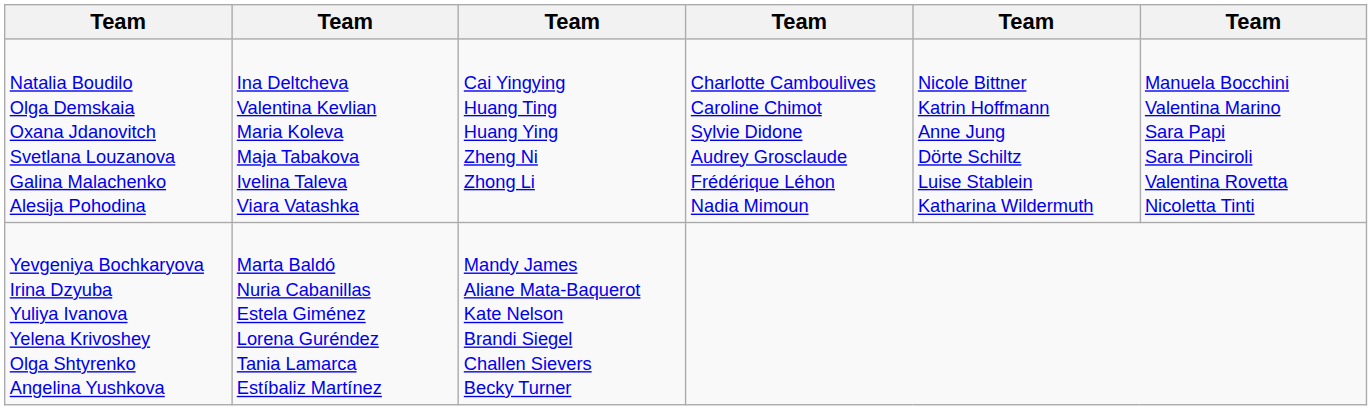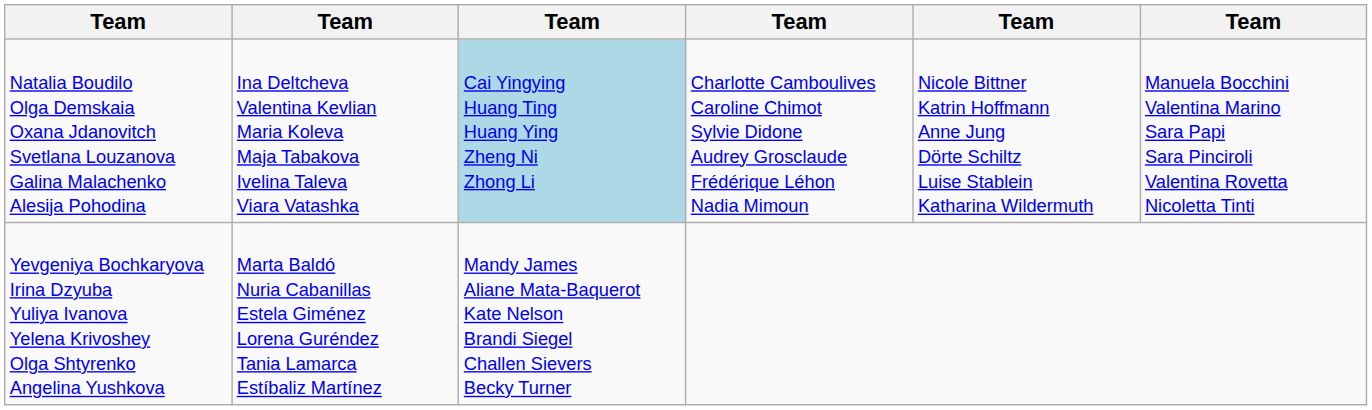(515, 131) no background -> (515, 131) lightblue background
